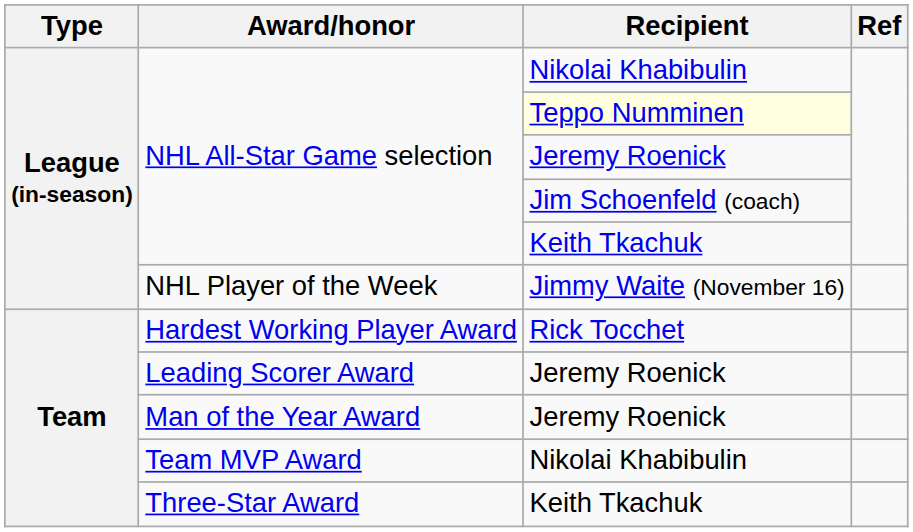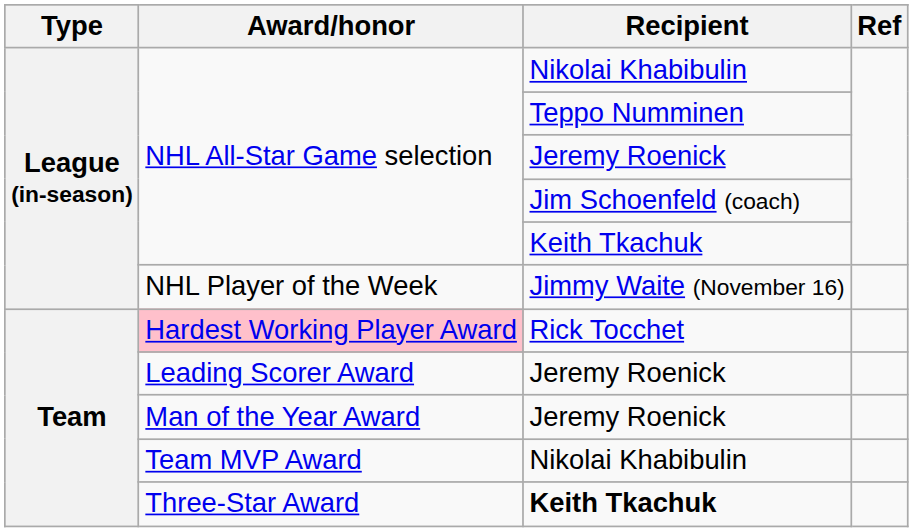(637, 112) lightyellow background -> (637, 112) no background
(331, 329) no background -> (331, 329) pink background
(616, 503) normal -> (623, 503) bold
